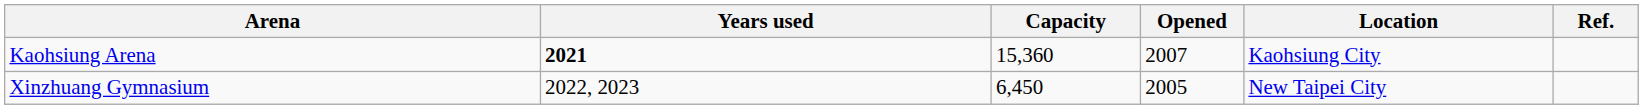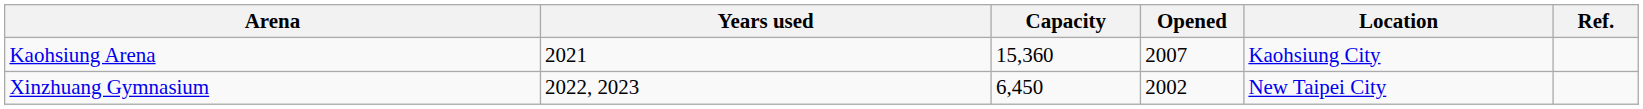(566, 54) bold -> (566, 54) normal
(1166, 87) 2005 -> (1166, 87) 2002
